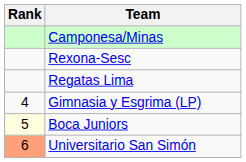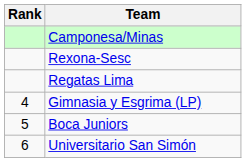(25, 124) lightyellow background -> (25, 124) no background
(25, 146) lightsalmon background -> (25, 146) no background
